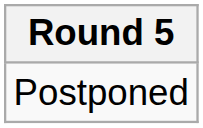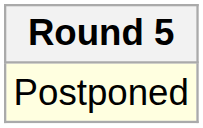(101, 91) no background -> (101, 91) lightyellow background
